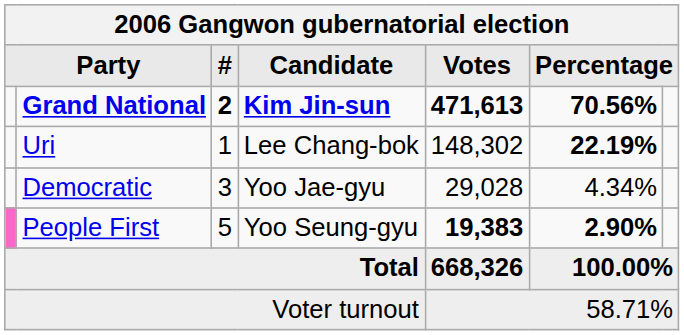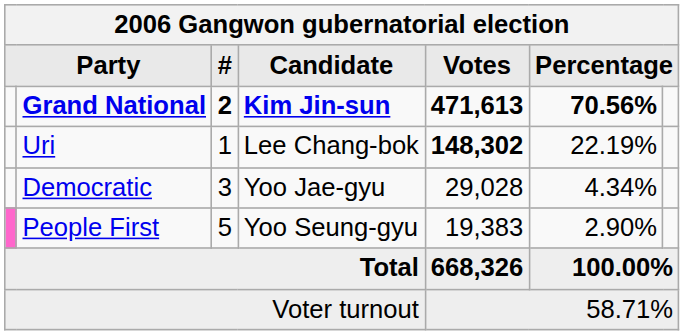(477, 146) normal -> (477, 146) bold
(614, 146) bold -> (614, 146) normal
(484, 227) bold -> (484, 227) normal
(621, 227) bold -> (621, 227) normal
